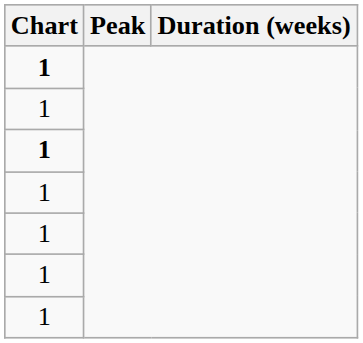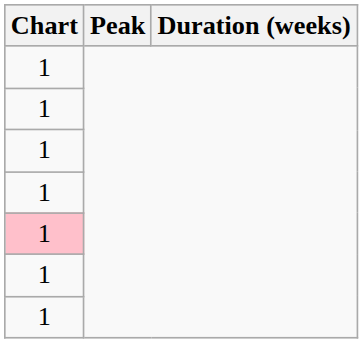(44, 66) bold -> (44, 66) normal
(44, 150) bold -> (44, 150) normal
(44, 233) no background -> (44, 233) pink background
